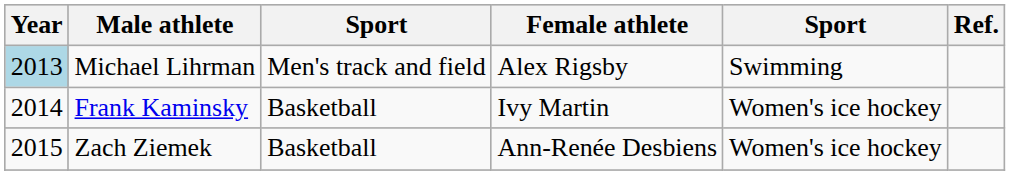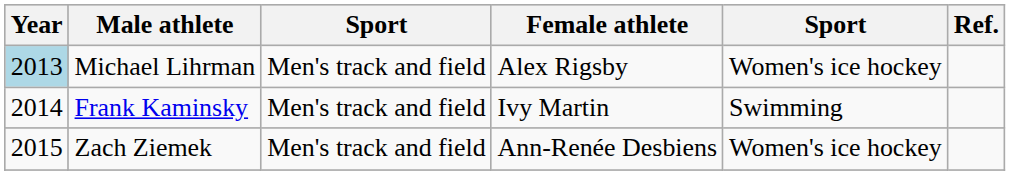(786, 66) Swimming -> (835, 66) Women's ice hockey
(322, 107) Basketball -> (376, 107) Men's track and field
(835, 107) Women's ice hockey -> (786, 107) Swimming
(322, 148) Basketball -> (376, 148) Men's track and field
